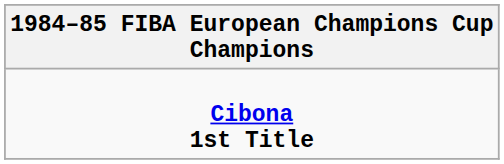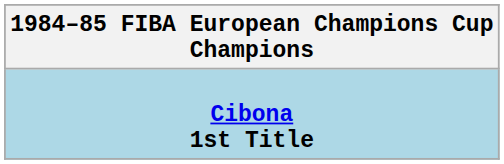(252, 128) no background -> (252, 128) lightblue background
